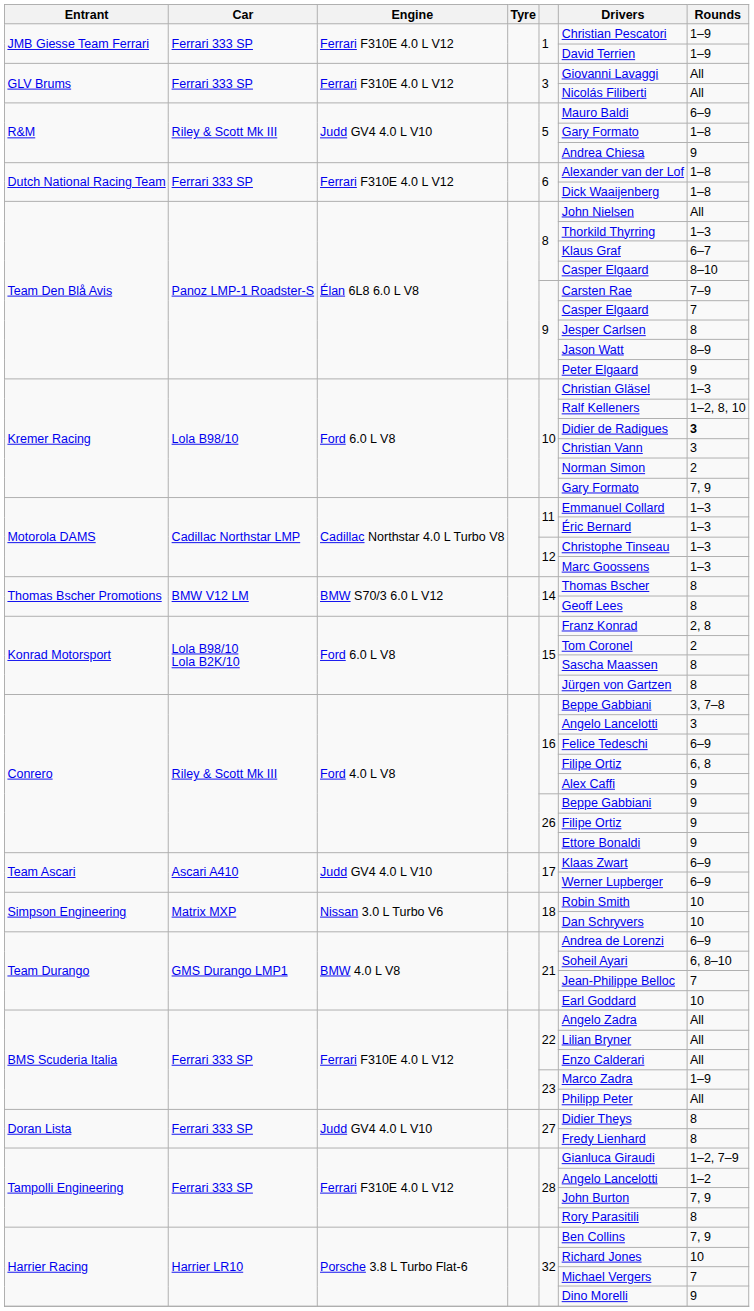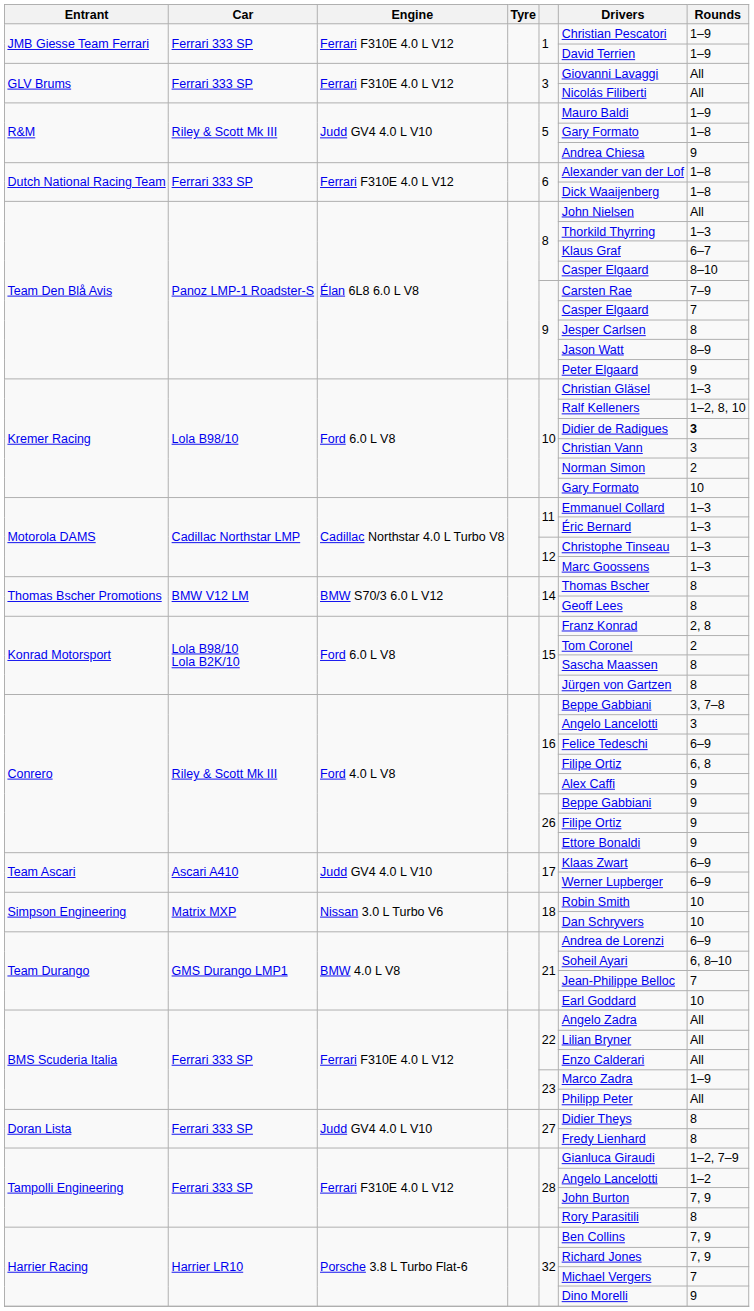(700, 113) 6–9 -> (700, 113) 1–9
(700, 487) 7, 9 -> (697, 487) 10
(697, 1256) 10 -> (700, 1256) 7, 9
